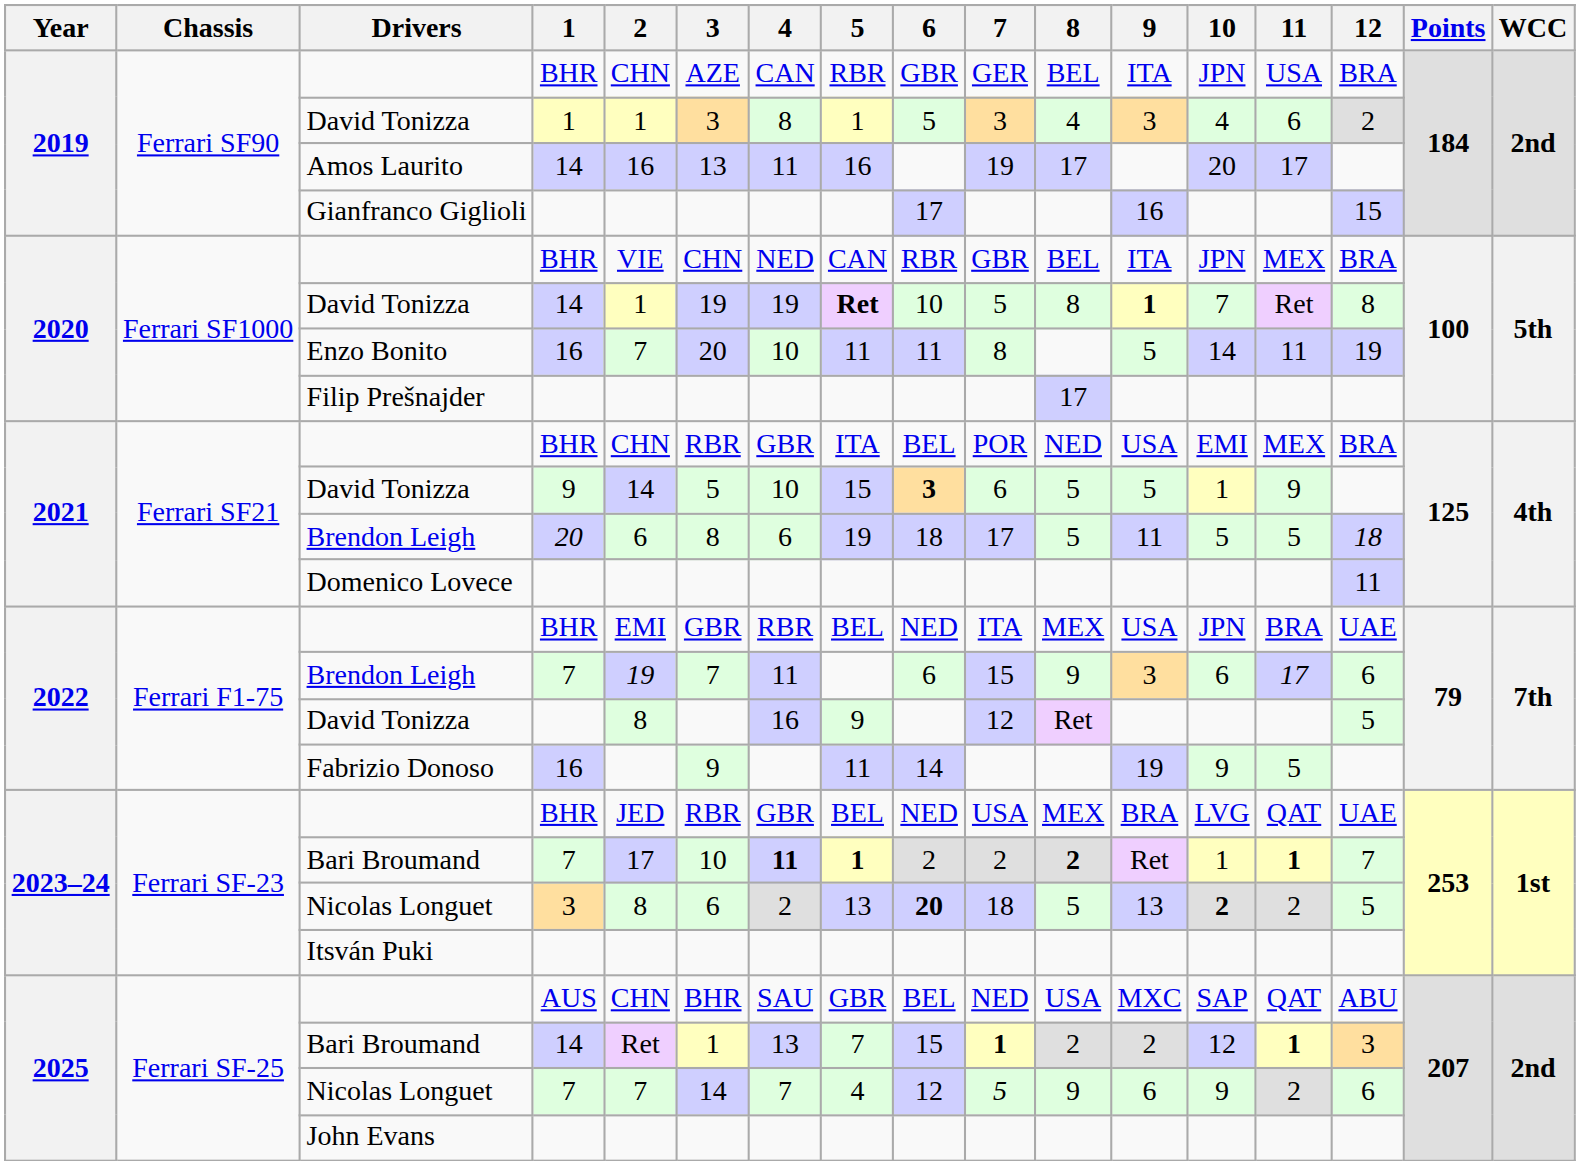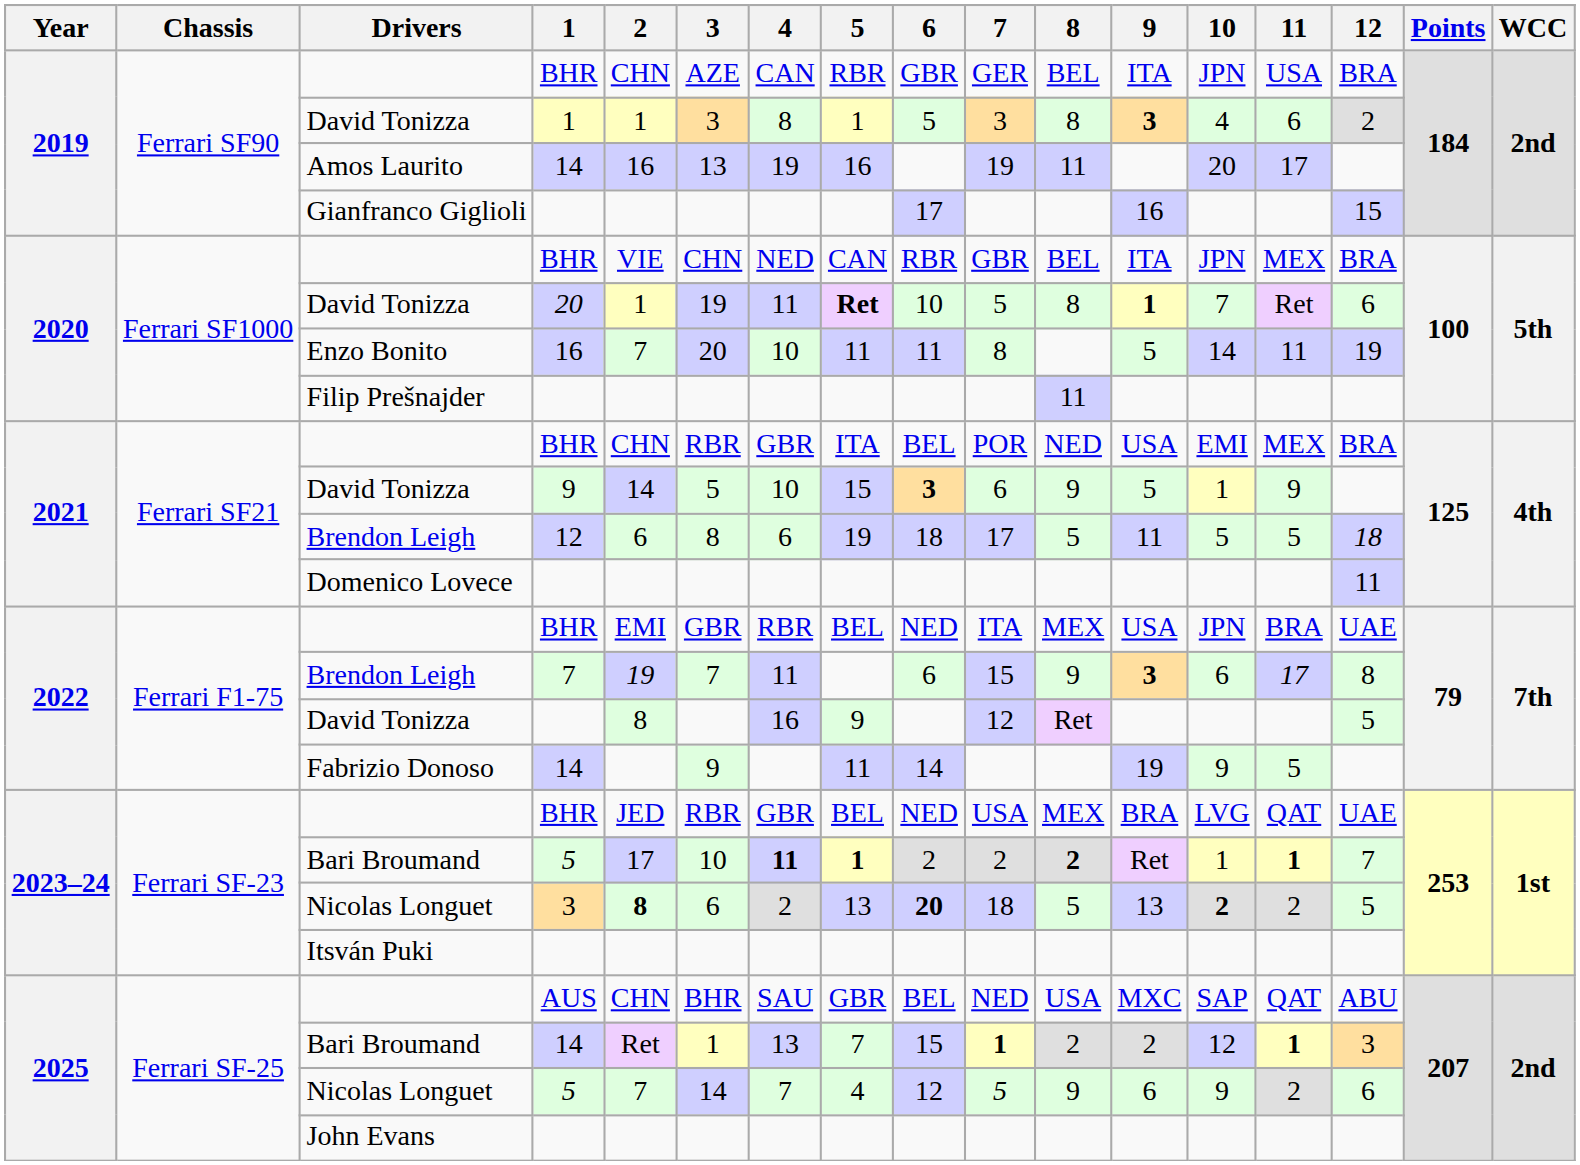(1073, 119) 4 -> (1073, 119) 8
(1149, 119) normal -> (1149, 119) bold
(785, 165) 11 -> (785, 165) 19
(1073, 165) 17 -> (1073, 165) 11
(569, 304) 14 -> (569, 304) 20
(785, 304) 19 -> (785, 304) 11
(1368, 304) 8 -> (1368, 304) 6
(1073, 396) 17 -> (1073, 396) 11
(1073, 489) 5 -> (1073, 489) 9
(569, 535) 20 -> (569, 535) 12
(1149, 674) normal -> (1149, 674) bold
(1368, 674) 6 -> (1368, 674) 8
(569, 766) 16 -> (569, 766) 14
(569, 859) 7 -> (569, 859) 5
(640, 905) normal -> (640, 905) bold
(569, 1090) 7 -> (569, 1090) 5
